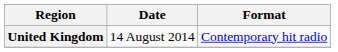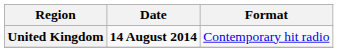(152, 36) normal -> (153, 36) bold
